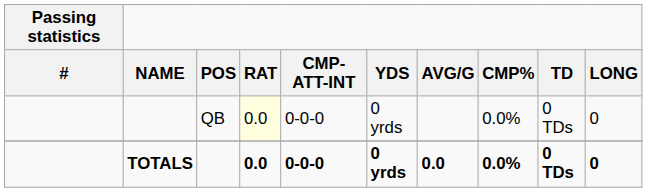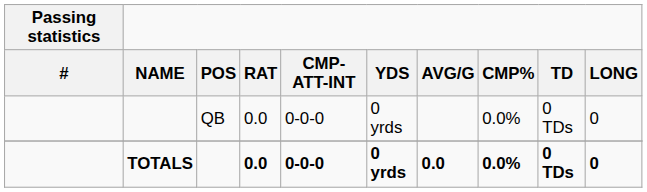(256, 118) lightyellow background -> (256, 118) no background
